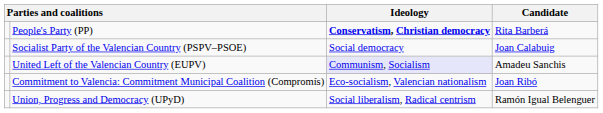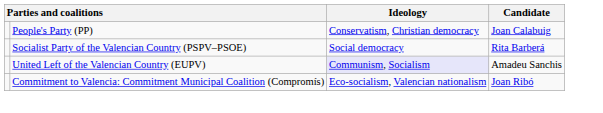(410, 30) bold -> (404, 30) normal
(522, 30) Rita Barberá -> (521, 30) Joan Calabuig
(525, 47) Joan Calabuig -> (518, 47) Rita Barberá
- row: (98, 99)
